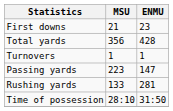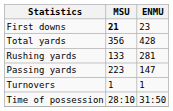(113, 26) normal -> (113, 26) bold
rows swapped: (42, 85) <-> (31, 56)
